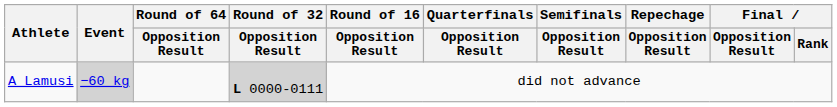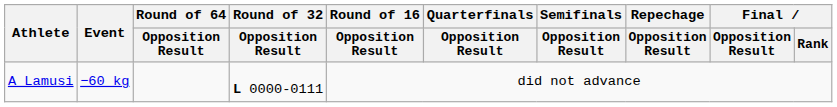(105, 81) lightgrey background -> (105, 81) no background
(278, 90) lightgrey background -> (278, 90) no background
